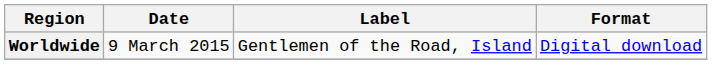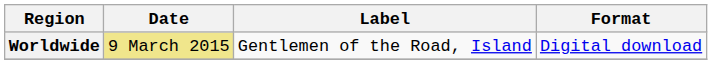(169, 46) no background -> (169, 46) khaki background
